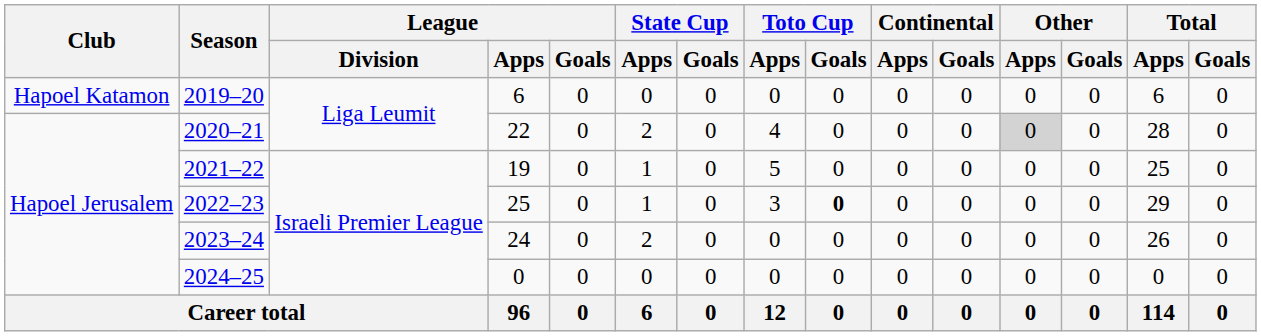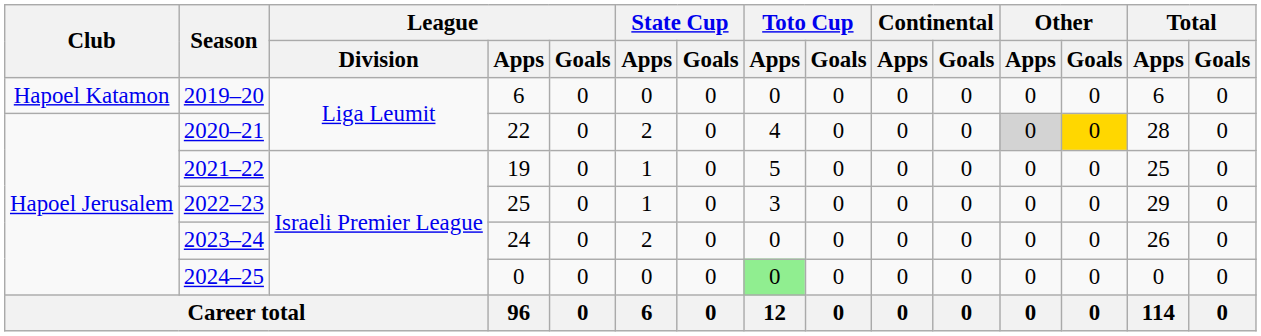(1094, 131) no background -> (1094, 131) gold background
(839, 204) bold -> (839, 204) normal
(775, 276) no background -> (775, 276) lightgreen background
